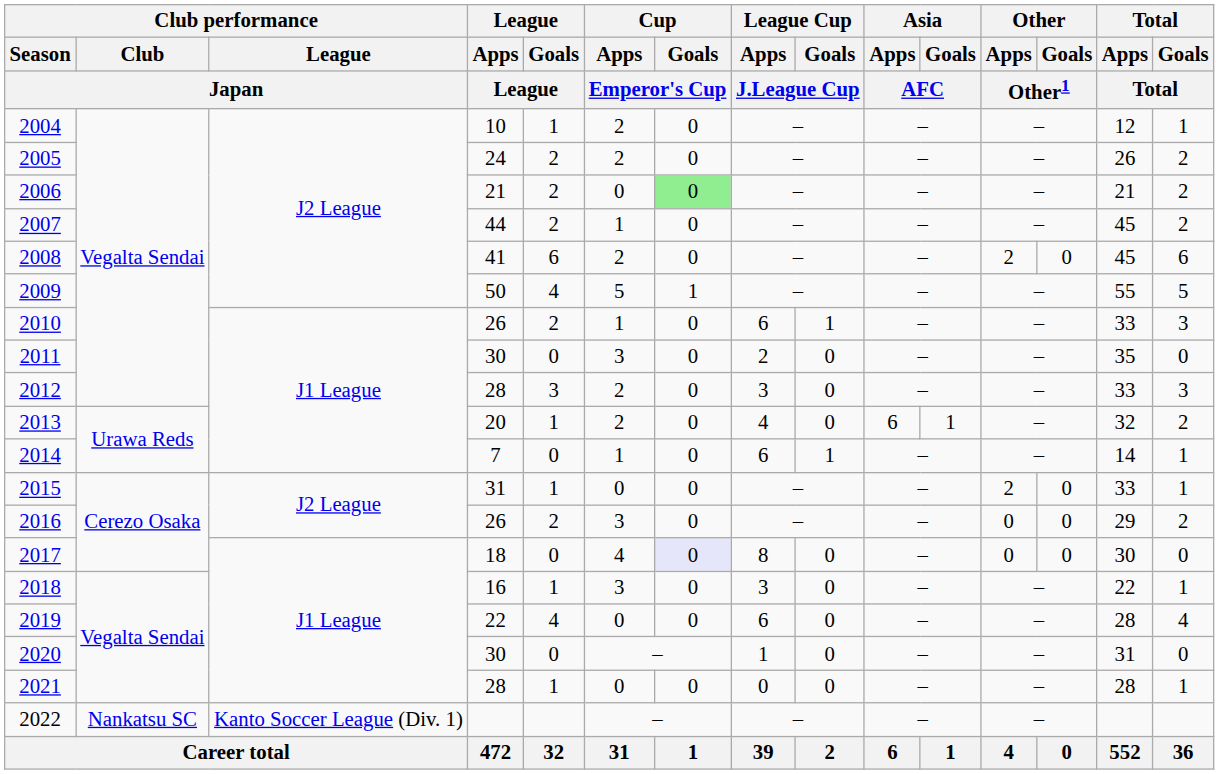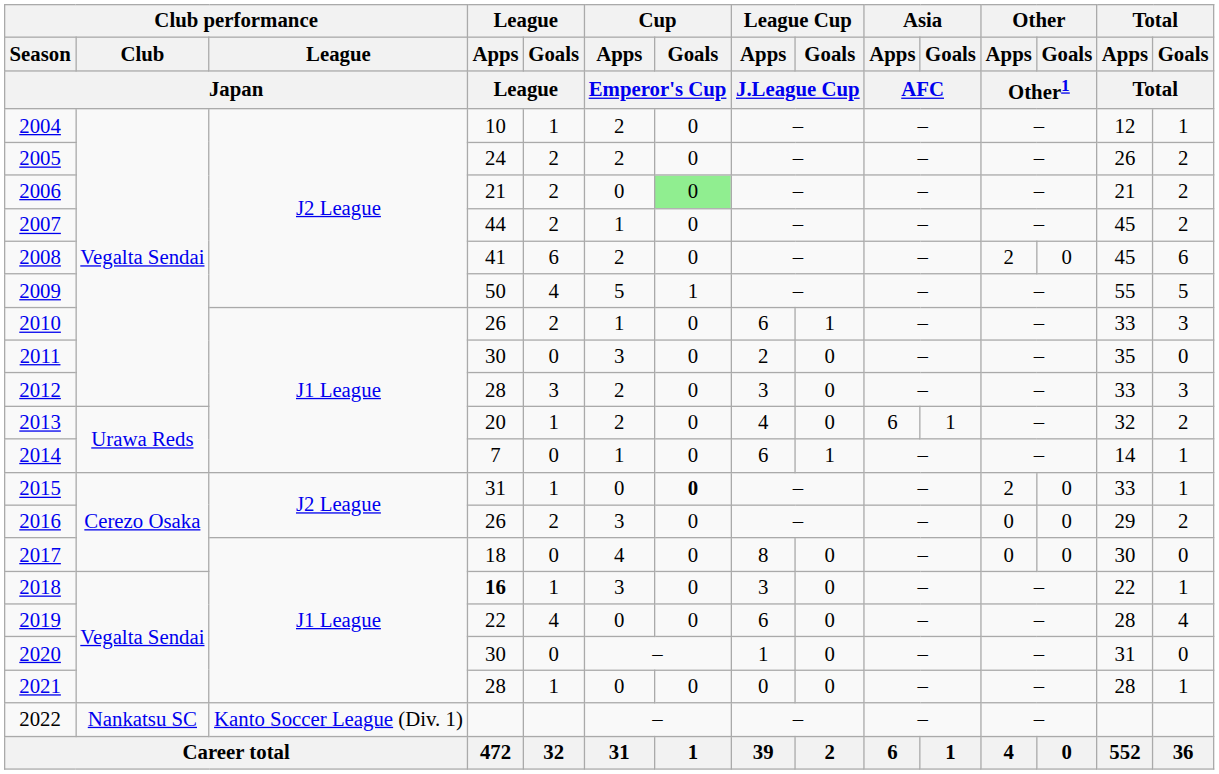(693, 488) normal -> (693, 488) bold
(693, 554) lavender background -> (693, 554) no background
(496, 587) normal -> (496, 587) bold
